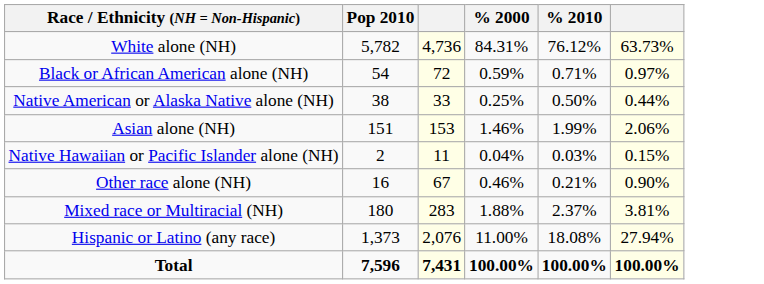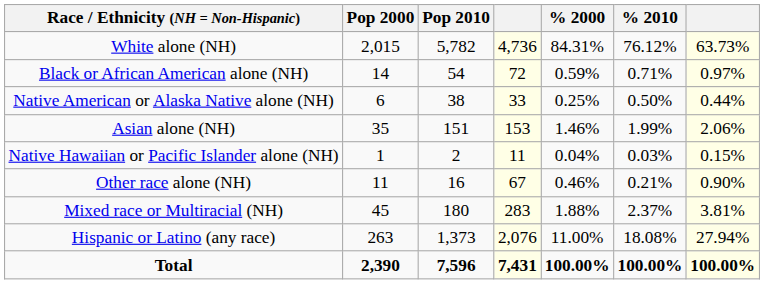+ column: (380, 18)
